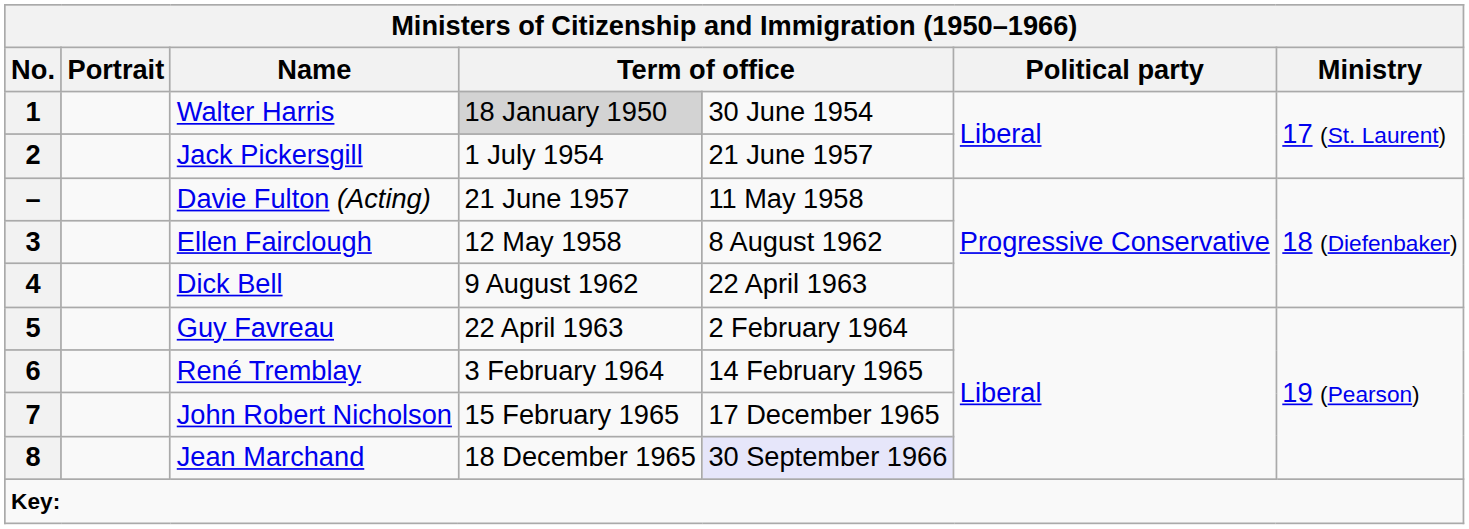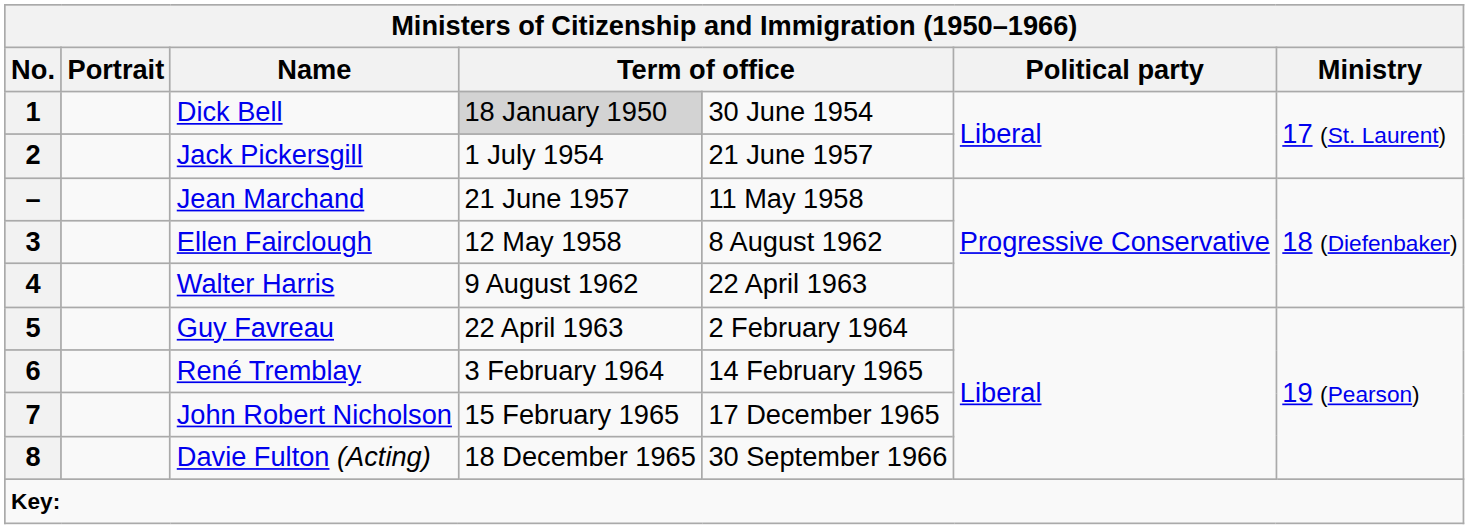(256, 112) Walter Harris -> (230, 112) Dick Bell
(304, 198) Davie Fulton (Acting) -> (271, 198) Jean Marchand
(230, 284) Dick Bell -> (256, 284) Walter Harris
(271, 457) Jean Marchand -> (304, 457) Davie Fulton (Acting)
(828, 457) lavender background -> (828, 457) no background
